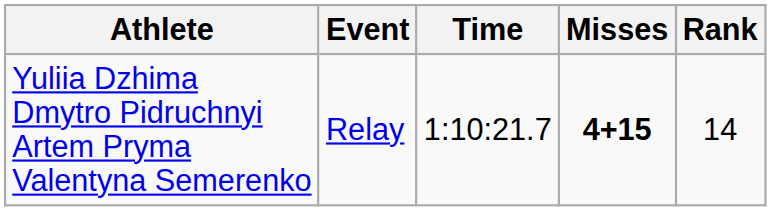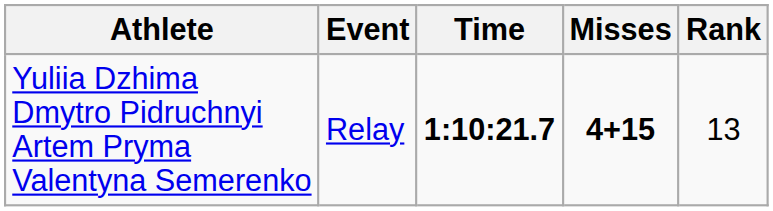(488, 129) normal -> (489, 129) bold
(720, 129) 14 -> (724, 129) 13
